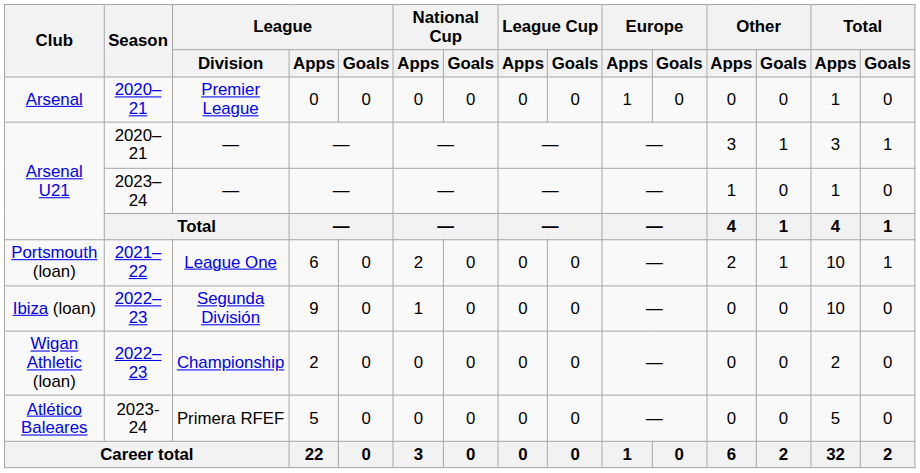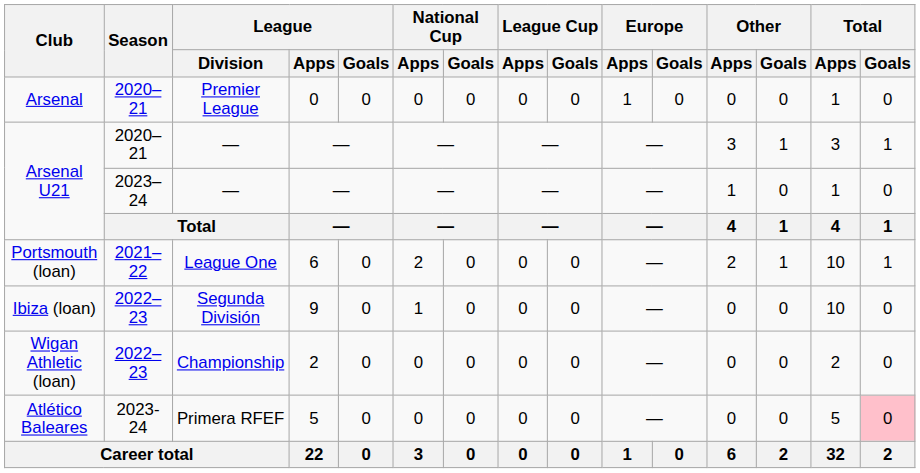(888, 418) no background -> (888, 418) pink background
